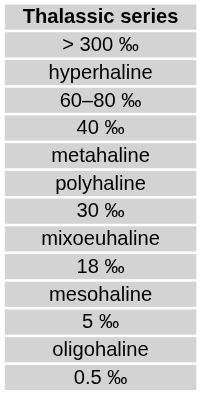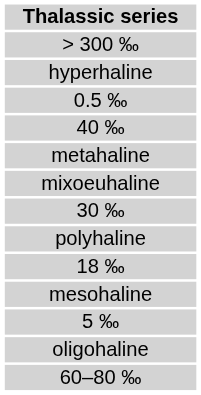(101, 100) 60–80 ‰ -> (101, 100) 0.5 ‰
(101, 183) polyhaline -> (101, 183) mixoeuhaline
(101, 238) mixoeuhaline -> (101, 238) polyhaline
(101, 377) 0.5 ‰ -> (101, 377) 60–80 ‰
